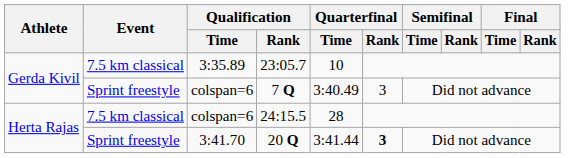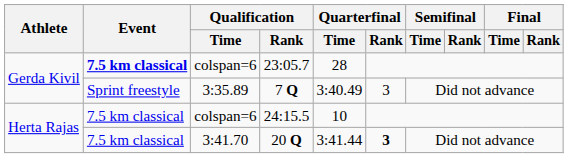(135, 65) normal -> (137, 65) bold
(222, 65) 3:35.89 -> (225, 65) colspan=6
(336, 65) 10 -> (339, 65) 28
(222, 90) colspan=6 -> (225, 90) 3:35.89
(336, 115) 28 -> (339, 115) 10
(133, 140) Sprint freestyle -> (135, 140) 7.5 km classical
